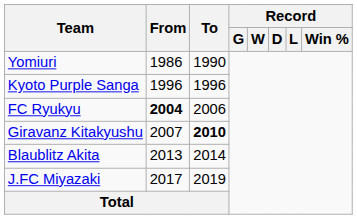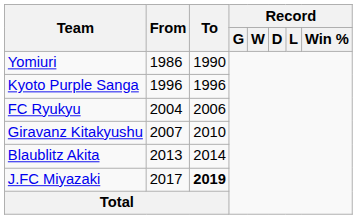(166, 109) bold -> (166, 109) normal
(210, 132) bold -> (210, 132) normal
(210, 179) normal -> (210, 179) bold
